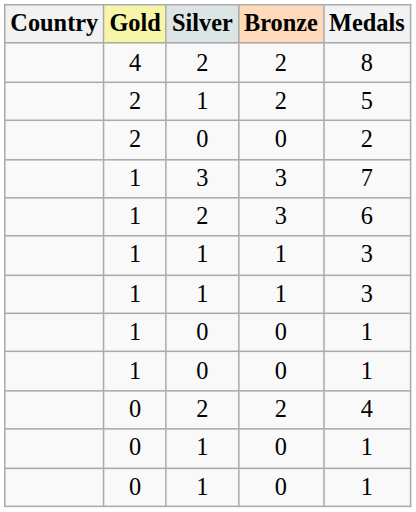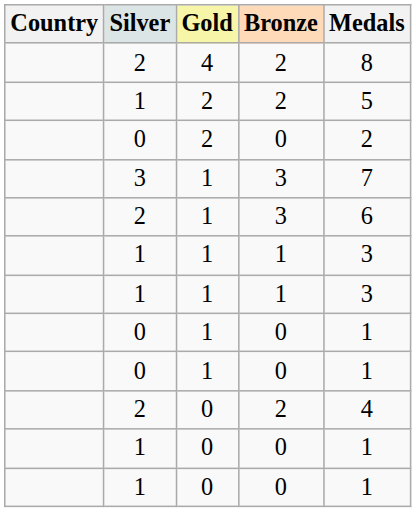columns swapped: (135, 23) <-> (202, 23)
